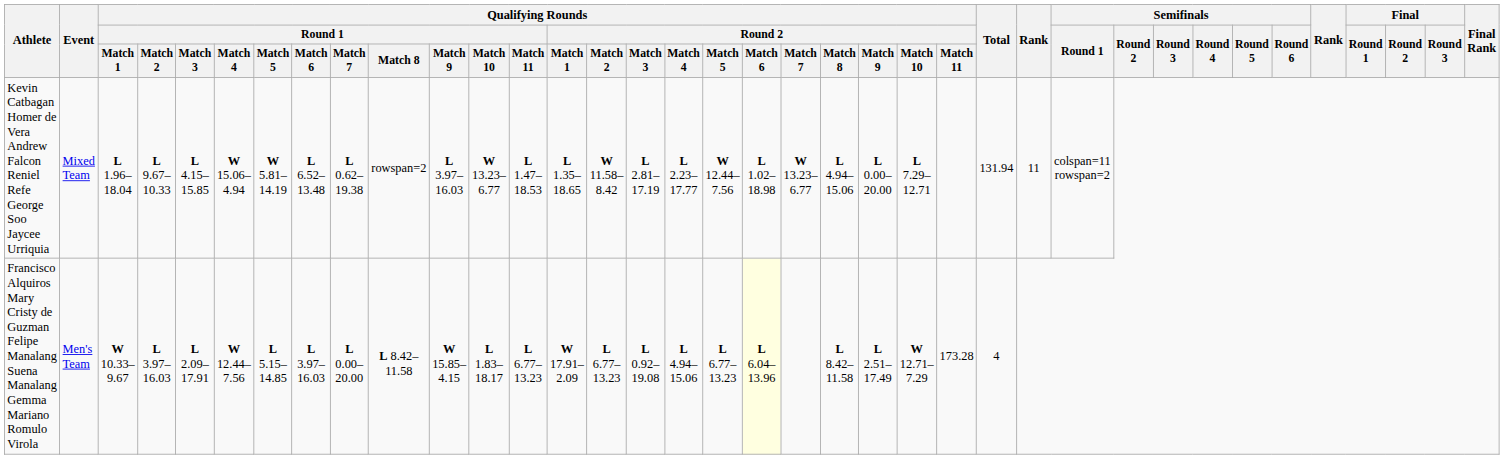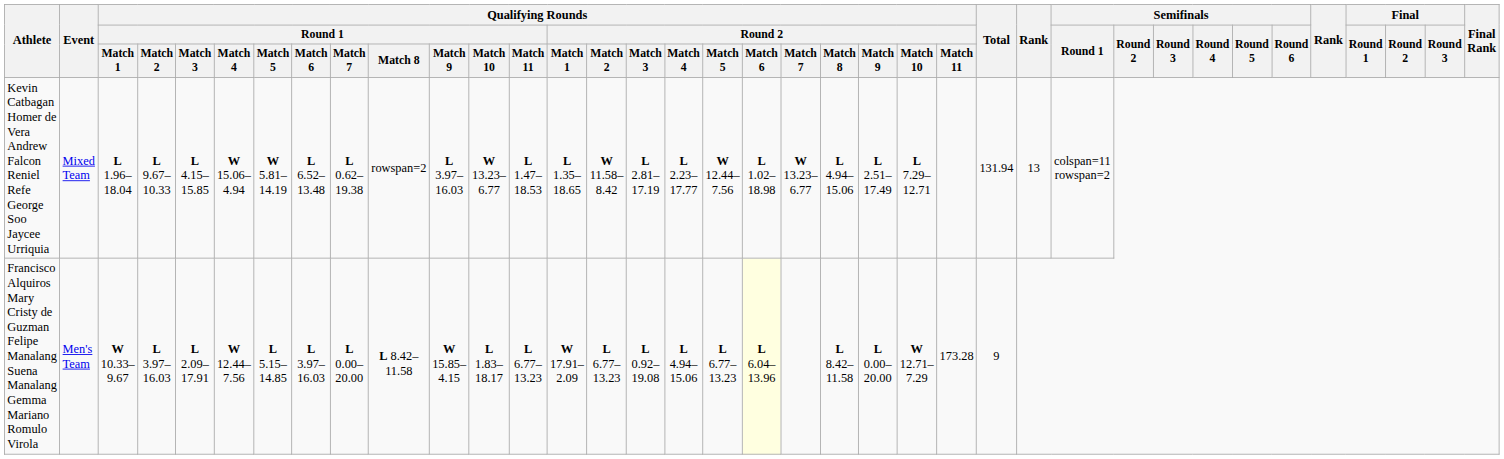(878, 175) L 0.00–20.00 -> (878, 175) L 2.51–17.49
(1034, 168) 11 -> (1034, 168) 13
(878, 364) L 2.51–17.49 -> (878, 364) L 0.00–20.00
(996, 356) 4 -> (996, 356) 9
